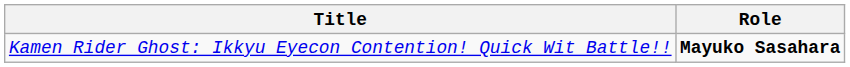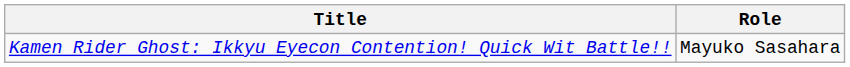(760, 48) bold -> (760, 48) normal
